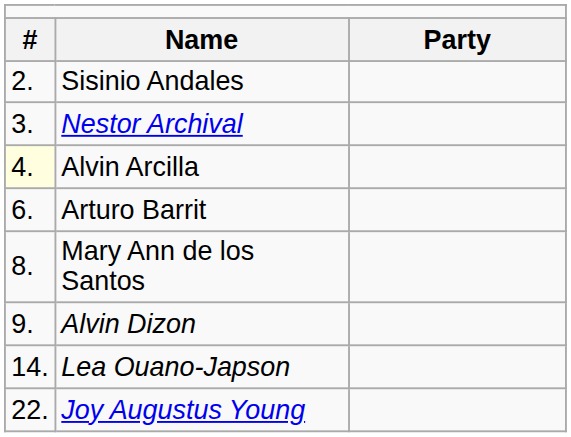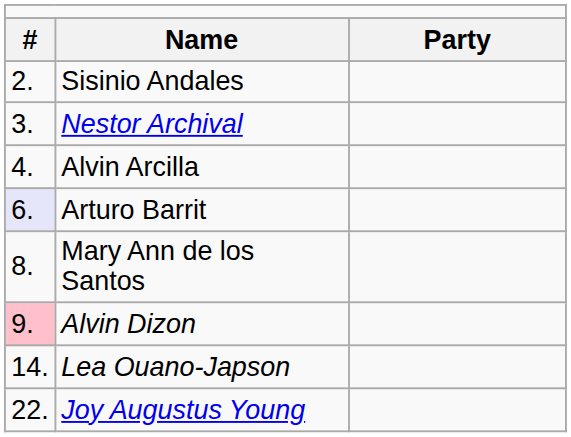(22, 167) lightyellow background -> (22, 167) no background
(22, 209) no background -> (22, 209) lavender background
(22, 324) no background -> (22, 324) pink background
